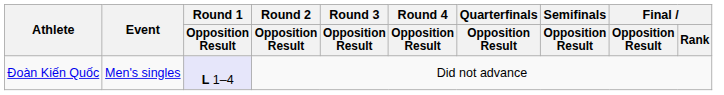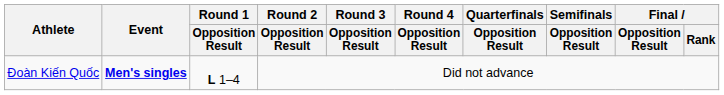(143, 73) normal -> (146, 73) bold
(218, 80) lavender background -> (224, 80) no background
